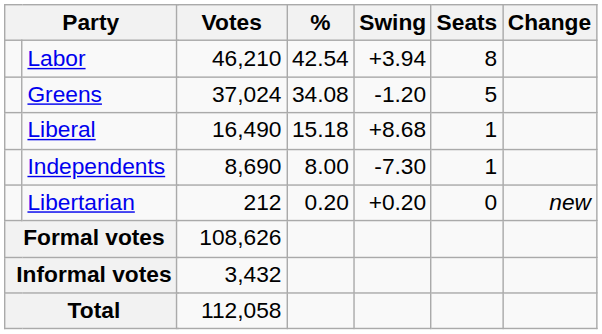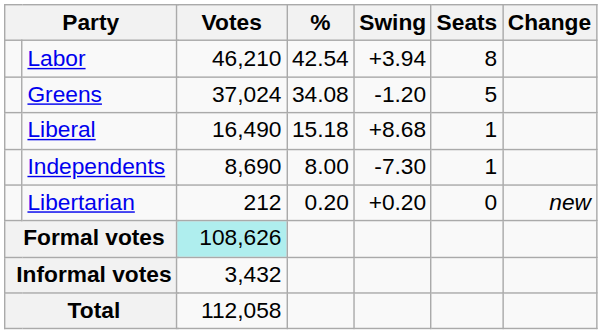(240, 238) no background -> (240, 238) paleturquoise background
